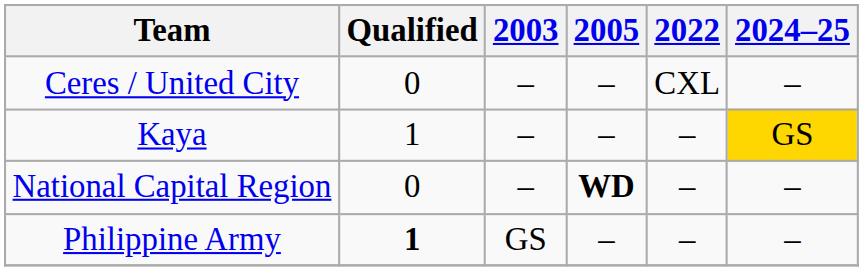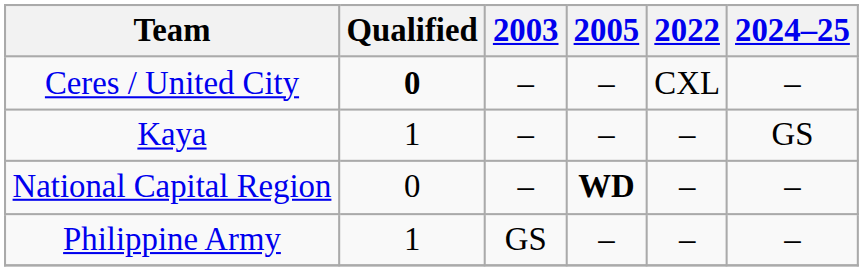(412, 82) normal -> (412, 82) bold
(792, 134) gold background -> (792, 134) no background
(412, 238) bold -> (412, 238) normal
